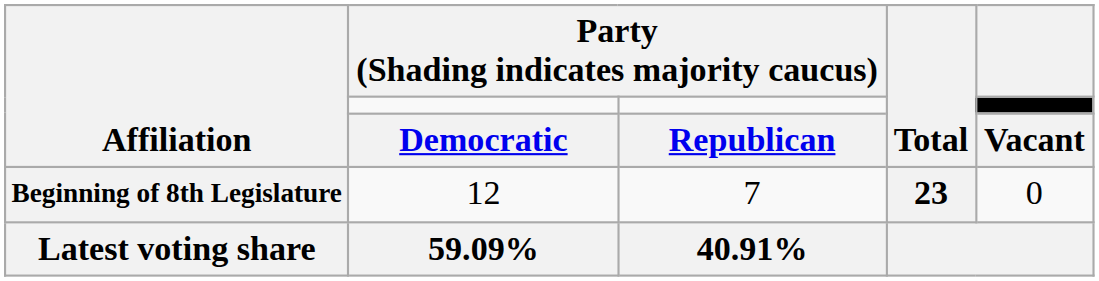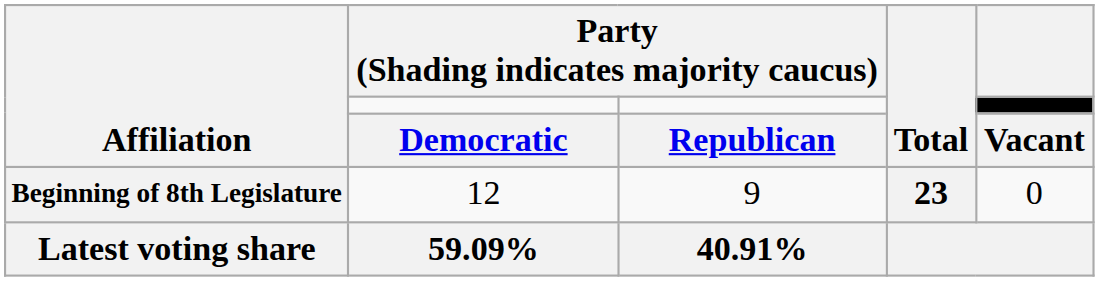(752, 193) 7 -> (752, 193) 9
